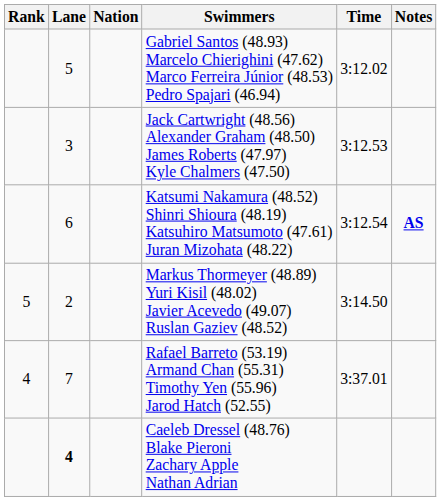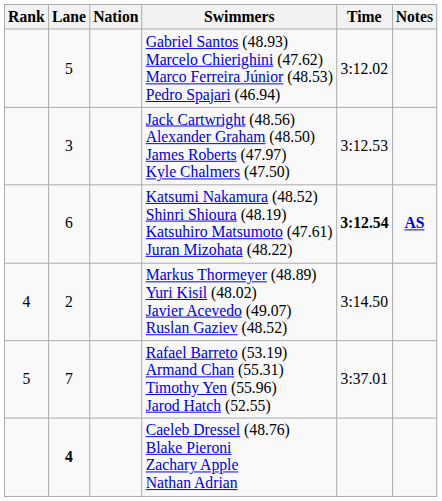(364, 223) normal -> (364, 223) bold
(26, 301) 5 -> (26, 301) 4
(26, 379) 4 -> (26, 379) 5
